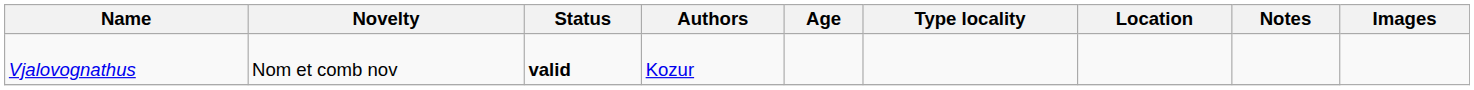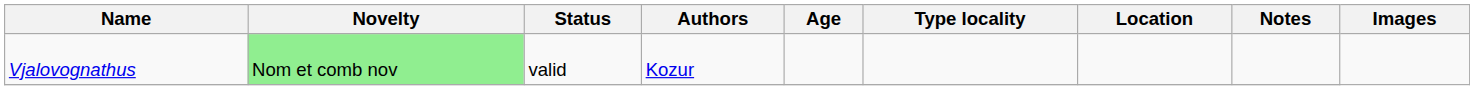(325, 69) no background -> (325, 69) lightgreen background
(550, 69) bold -> (548, 69) normal
